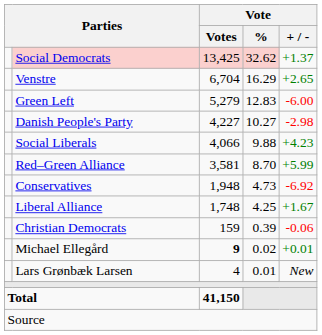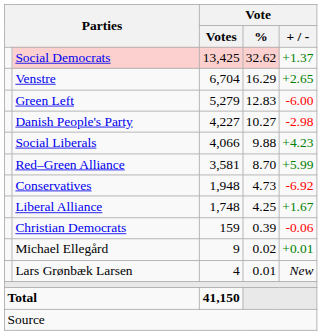(236, 249) bold -> (236, 249) normal
